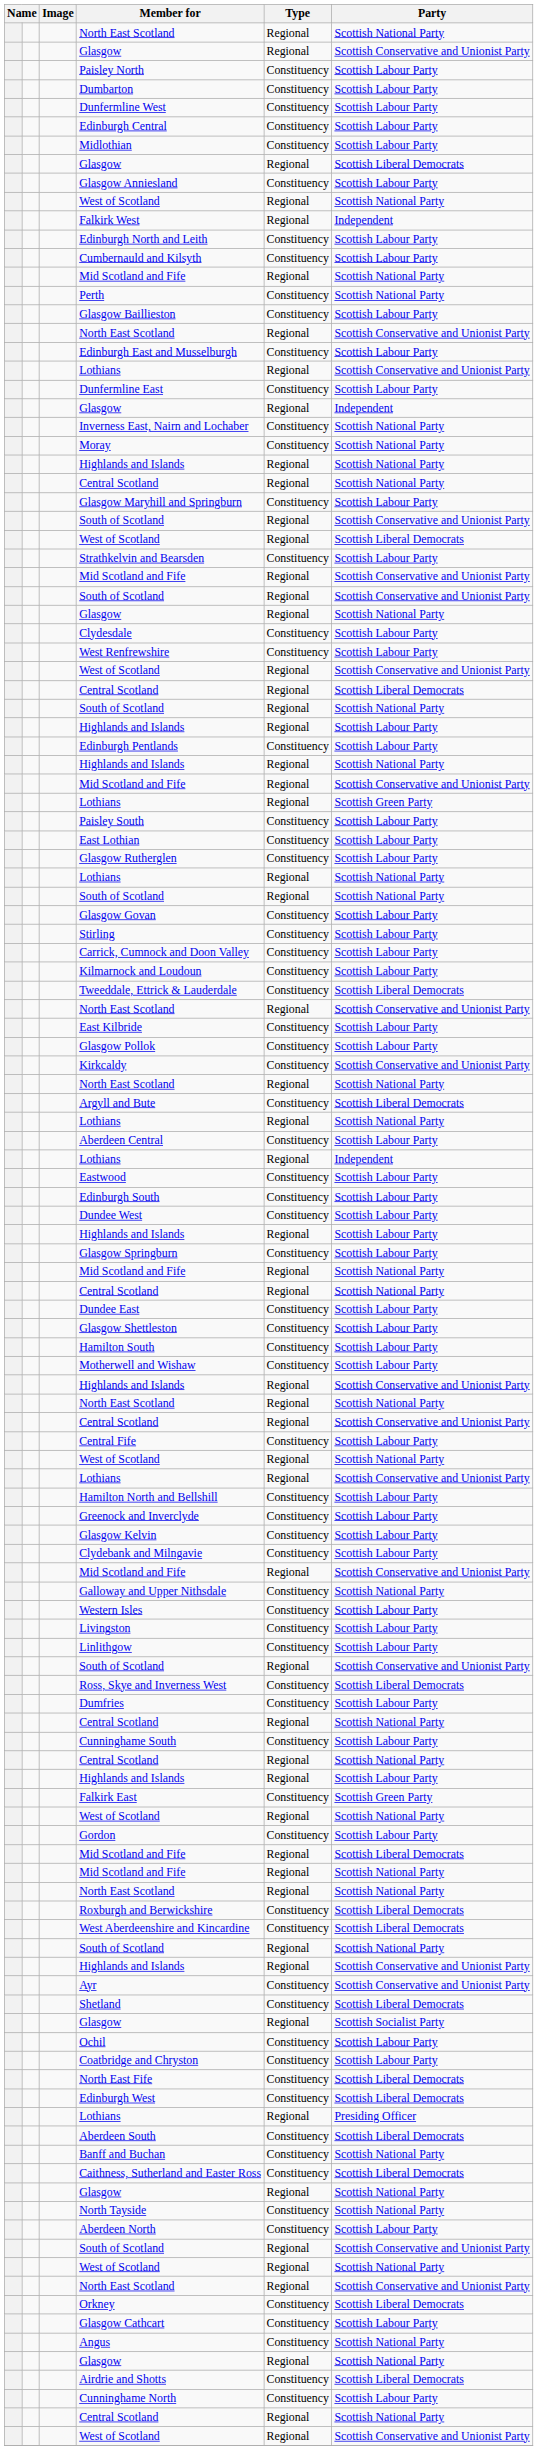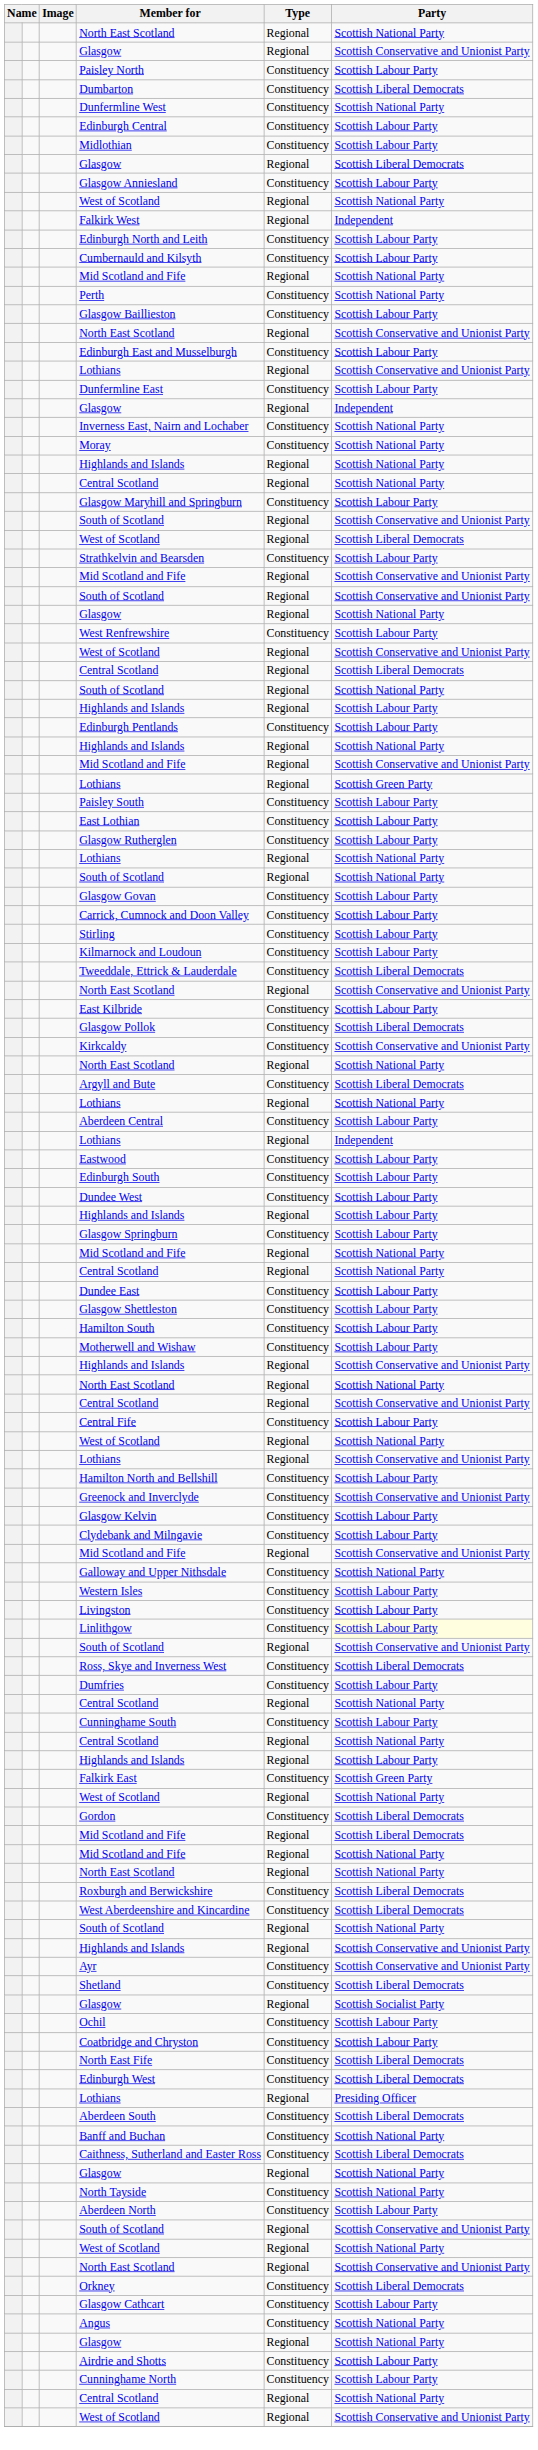(386, 88) Scottish Labour Party -> (399, 88) Scottish Liberal Democrats
(386, 107) Scottish Labour Party -> (389, 107) Scottish National Party
- row: (13, 633)
rows swapped: (13, 934) <-> (13, 953)
(386, 1046) Scottish Labour Party -> (399, 1027) Scottish Liberal Democrats
(386, 1516) Scottish Labour Party -> (432, 1497) Scottish Conservative and Unionist Party
(386, 1647) no background -> (386, 1628) lightyellow background
(386, 1835) Scottish Labour Party -> (399, 1816) Scottish Liberal Democrats
(399, 2379) Scottish Liberal Democrats -> (386, 2361) Scottish Labour Party
